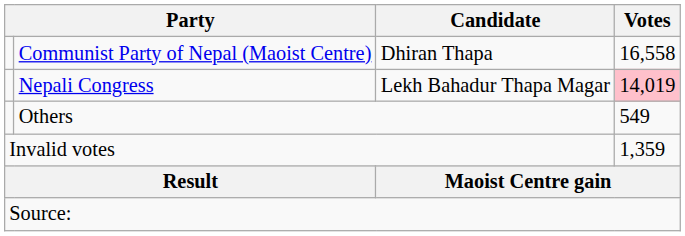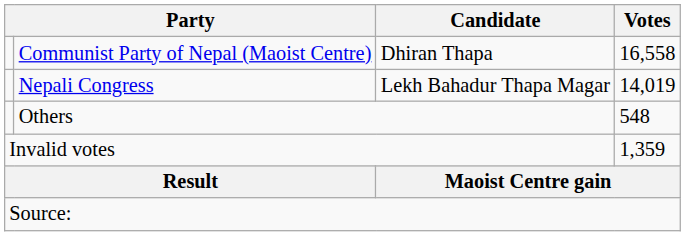(647, 85) pink background -> (647, 85) no background
(635, 117) 549 -> (635, 117) 548
